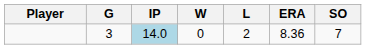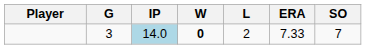(201, 34) normal -> (201, 34) bold
(292, 34) 8.36 -> (292, 34) 7.33
